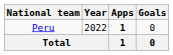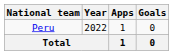(123, 27) bold -> (123, 27) normal
